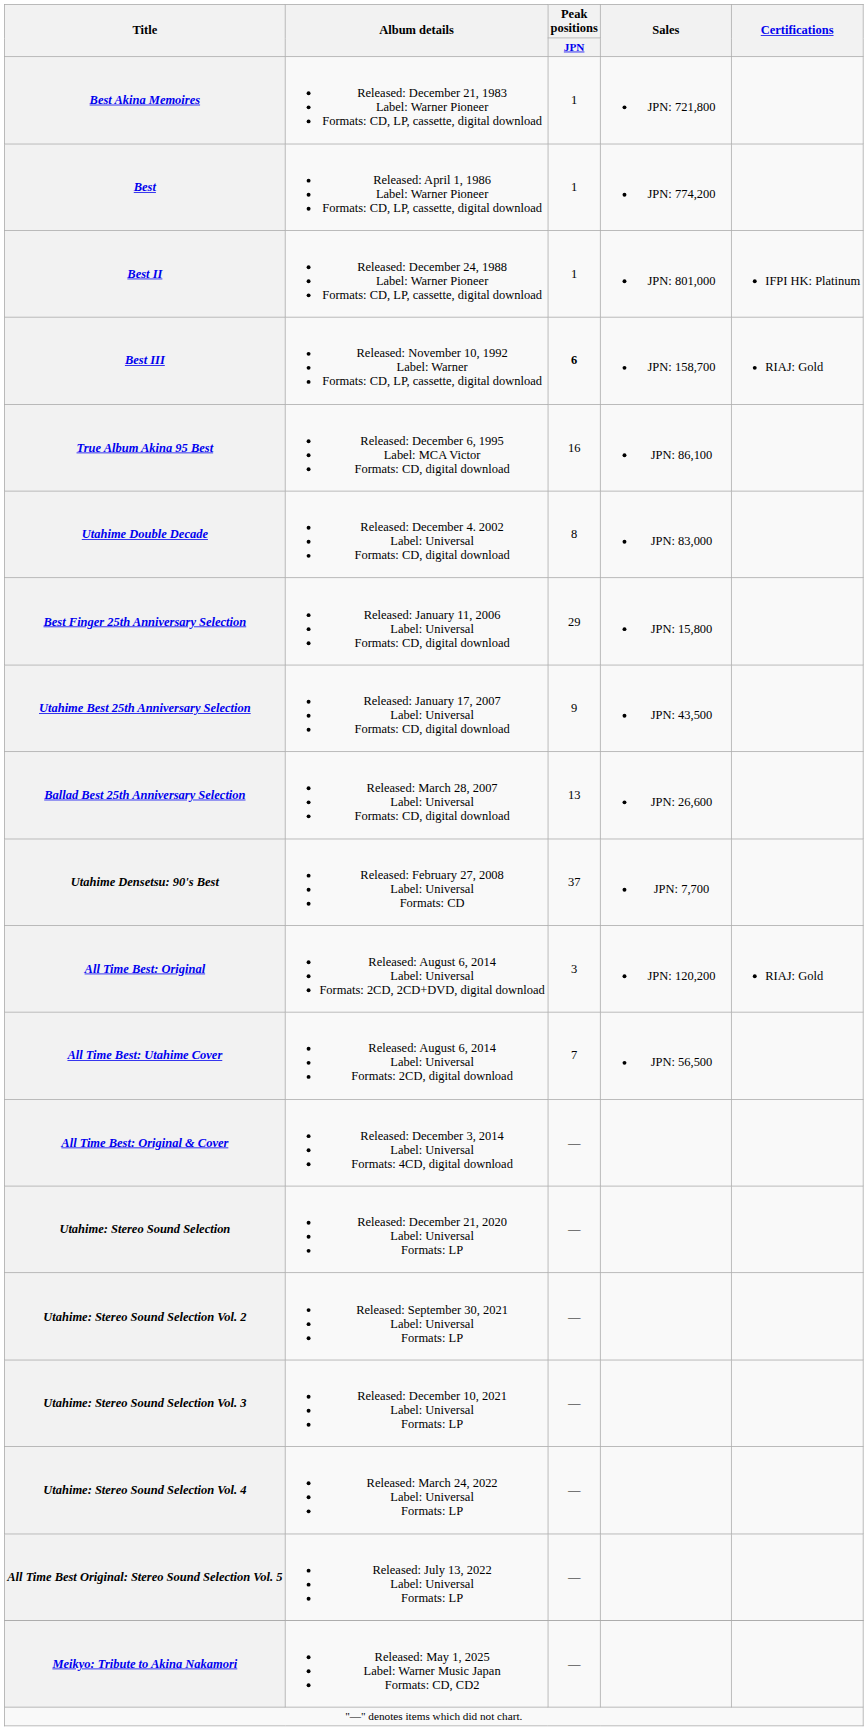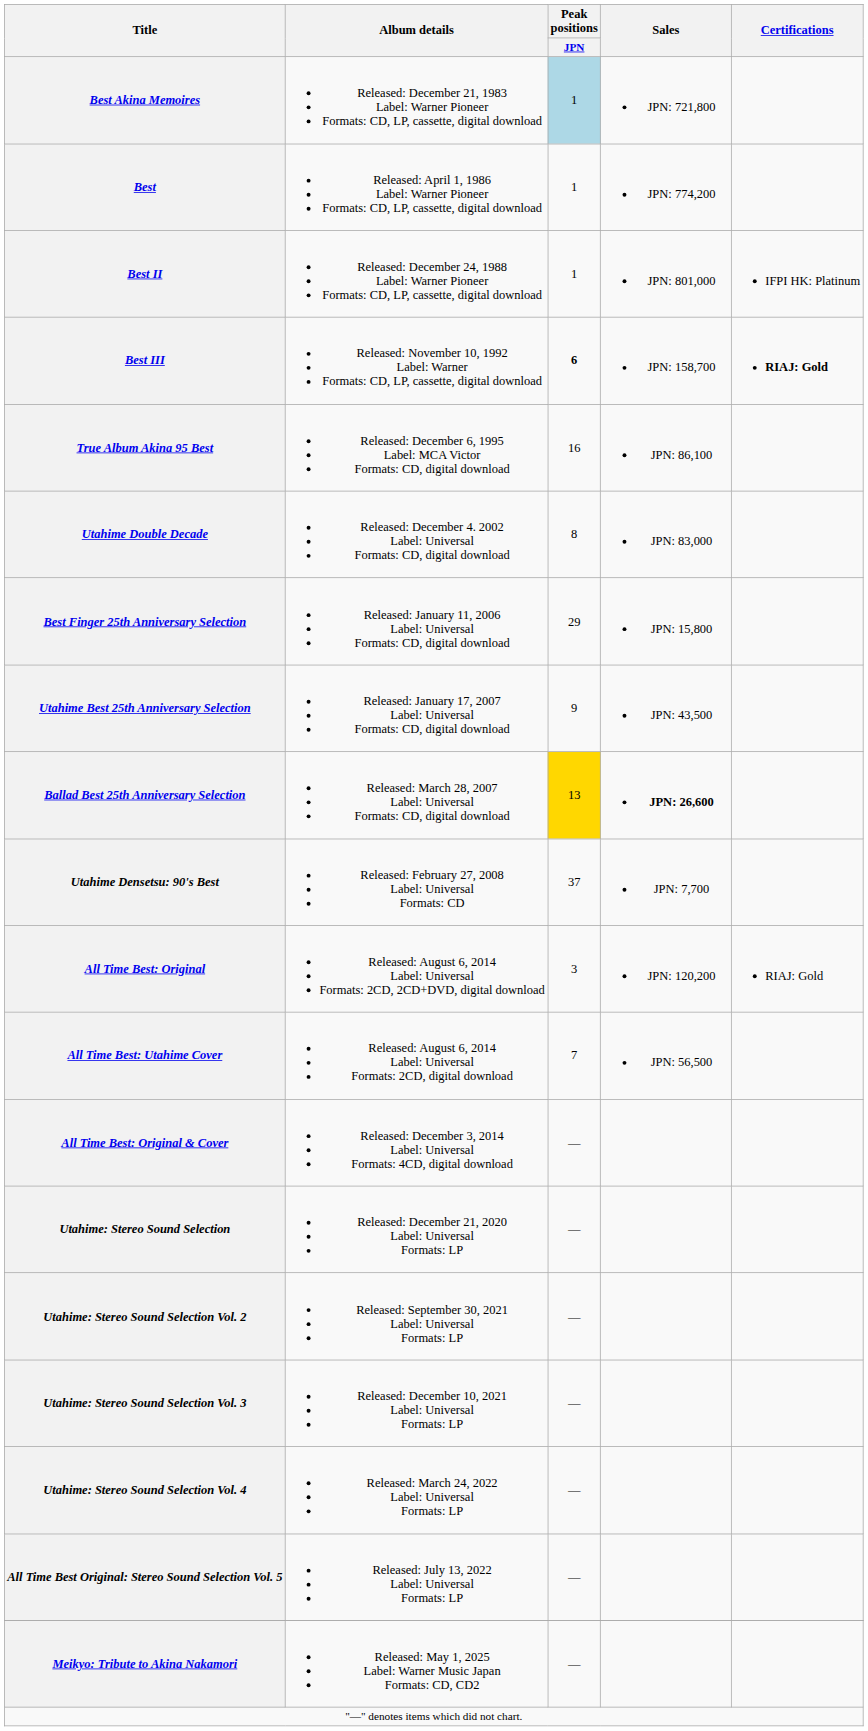(574, 100) no background -> (574, 100) lightblue background
(797, 368) normal -> (797, 368) bold
(574, 795) no background -> (574, 795) gold background
(666, 802) normal -> (666, 802) bold
